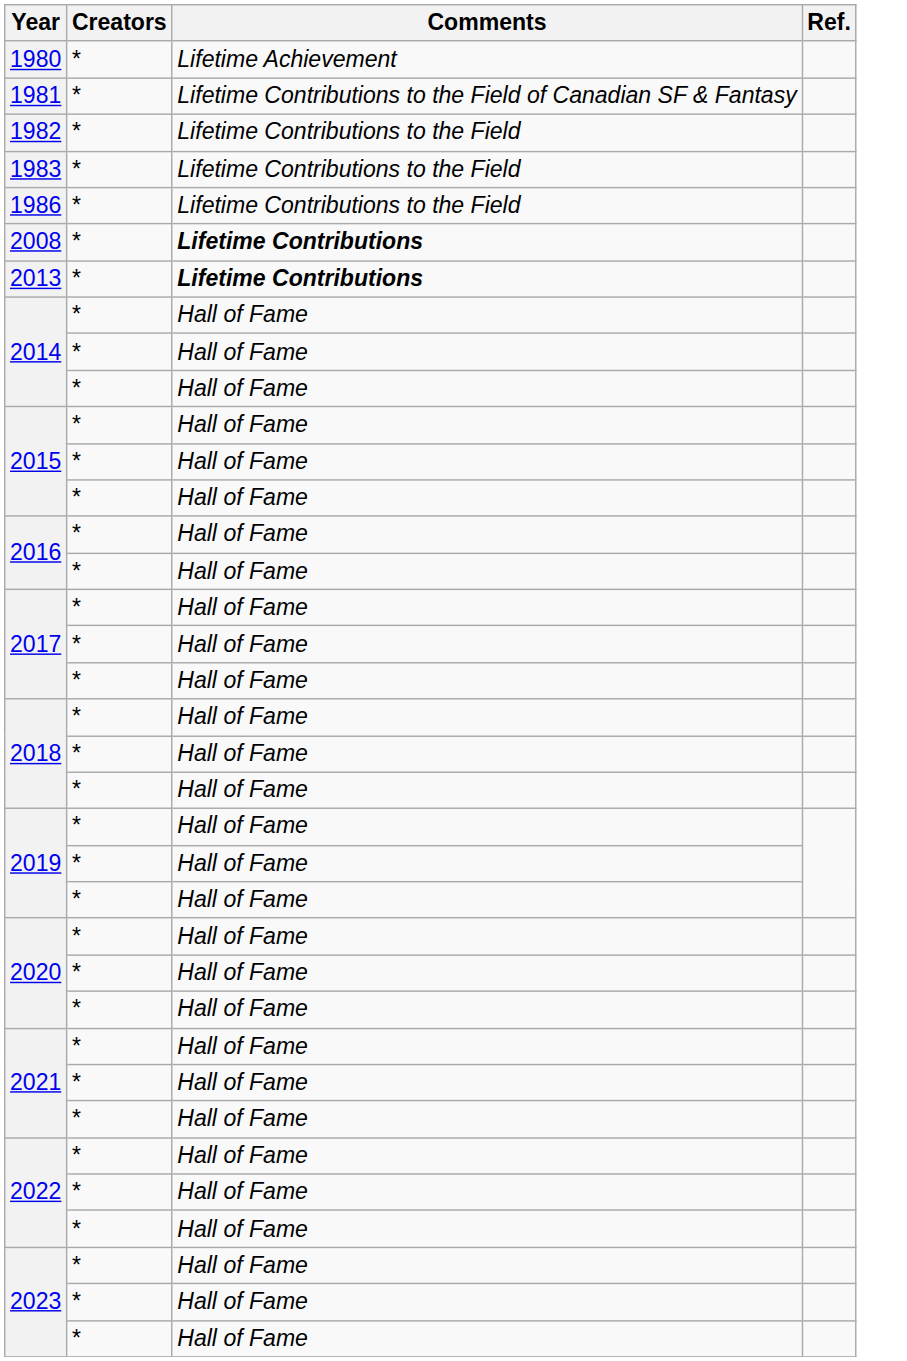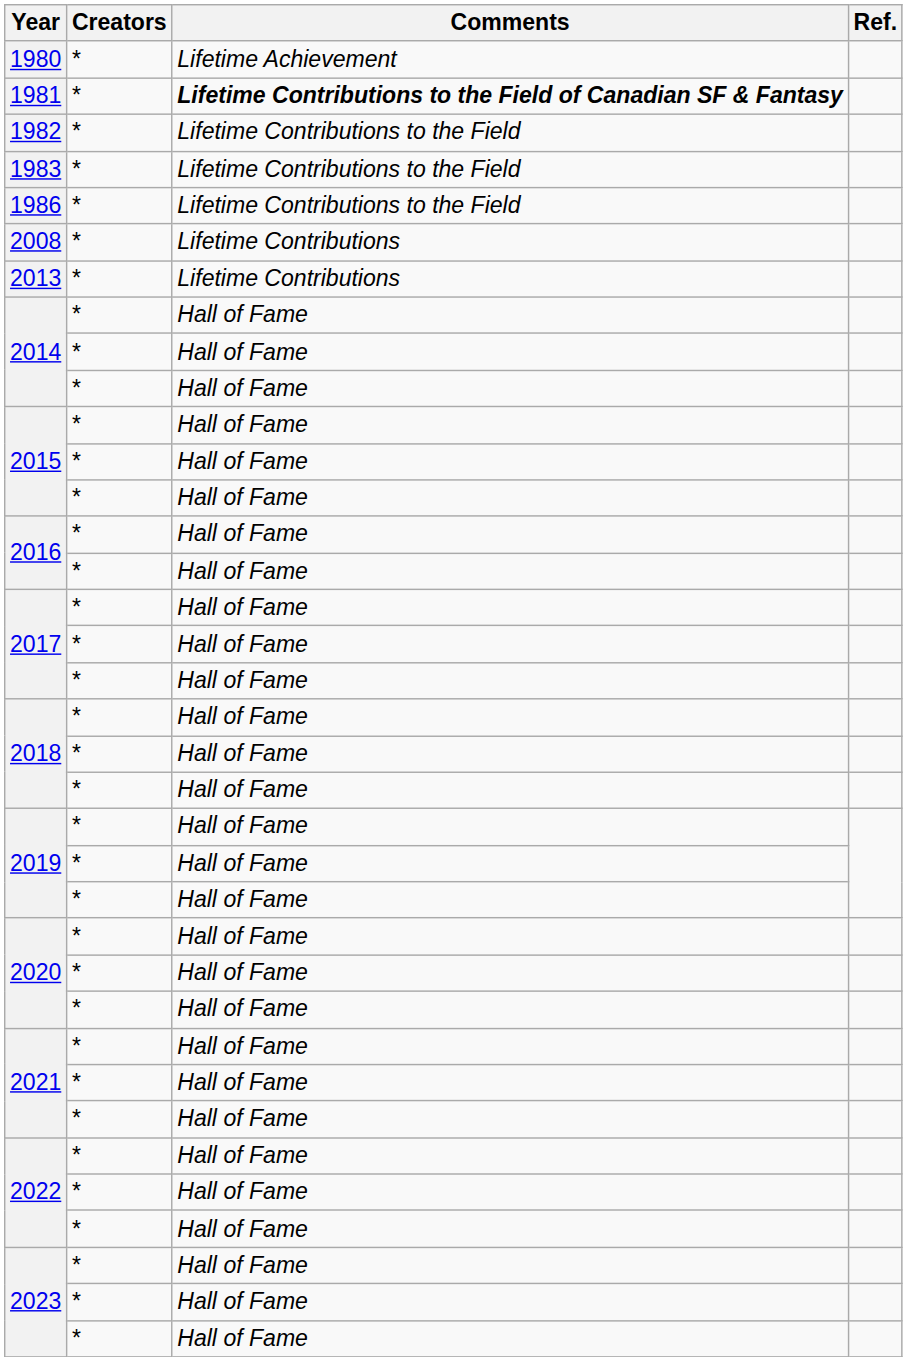(487, 95) normal -> (510, 95) bold
(300, 242) bold -> (289, 242) normal
(300, 278) bold -> (289, 278) normal
